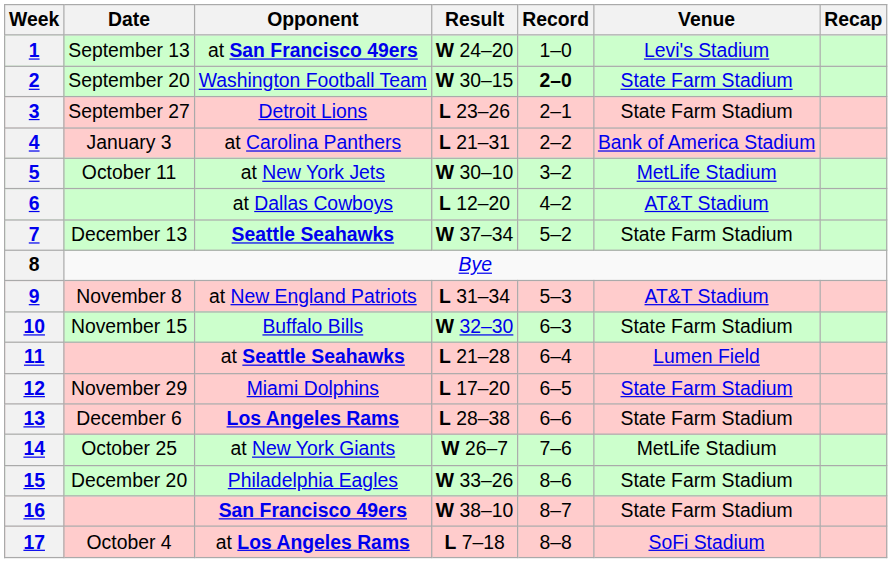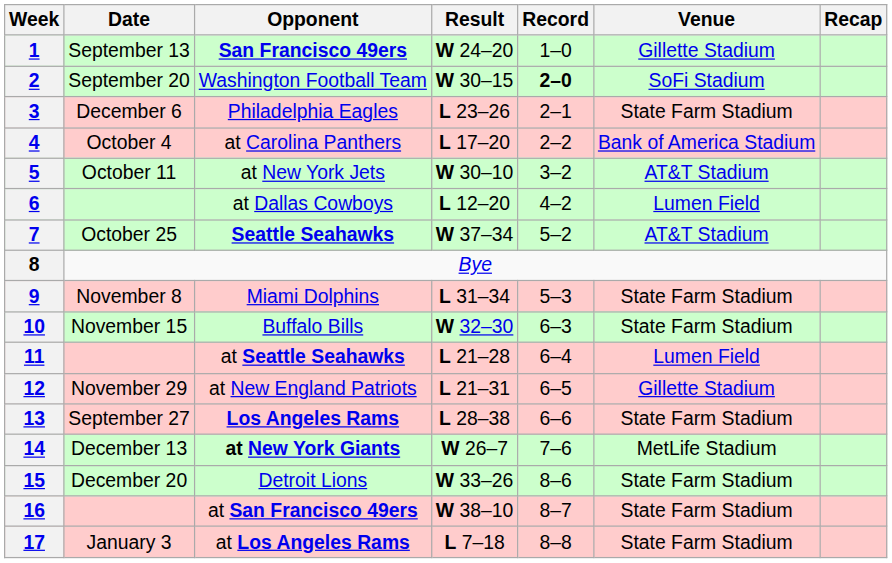(313, 50) at San Francisco 49ers -> (313, 50) San Francisco 49ers
(707, 50) Levi's Stadium -> (707, 50) Gillette Stadium
(707, 81) State Farm Stadium -> (707, 81) SoFi Stadium
(129, 111) September 27 -> (129, 111) December 6
(313, 111) Detroit Lions -> (313, 111) Philadelphia Eagles
(129, 142) January 3 -> (129, 142) October 4
(475, 142) L 21–31 -> (475, 142) L 17–20
(707, 173) MetLife Stadium -> (707, 173) AT&T Stadium
(707, 204) AT&T Stadium -> (707, 204) Lumen Field
(129, 234) December 13 -> (129, 234) October 25
(707, 234) State Farm Stadium -> (707, 234) AT&T Stadium
(313, 296) at New England Patriots -> (313, 296) Miami Dolphins
(707, 296) AT&T Stadium -> (707, 296) State Farm Stadium
(313, 388) Miami Dolphins -> (313, 388) at New England Patriots
(475, 388) L 17–20 -> (475, 388) L 21–31
(707, 388) State Farm Stadium -> (707, 388) Gillette Stadium
(129, 419) December 6 -> (129, 419) September 27
(129, 449) October 25 -> (129, 449) December 13
(313, 449) normal -> (313, 449) bold
(313, 480) Philadelphia Eagles -> (313, 480) Detroit Lions
(313, 511) San Francisco 49ers -> (313, 511) at San Francisco 49ers
(129, 541) October 4 -> (129, 541) January 3
(707, 541) SoFi Stadium -> (707, 541) State Farm Stadium
